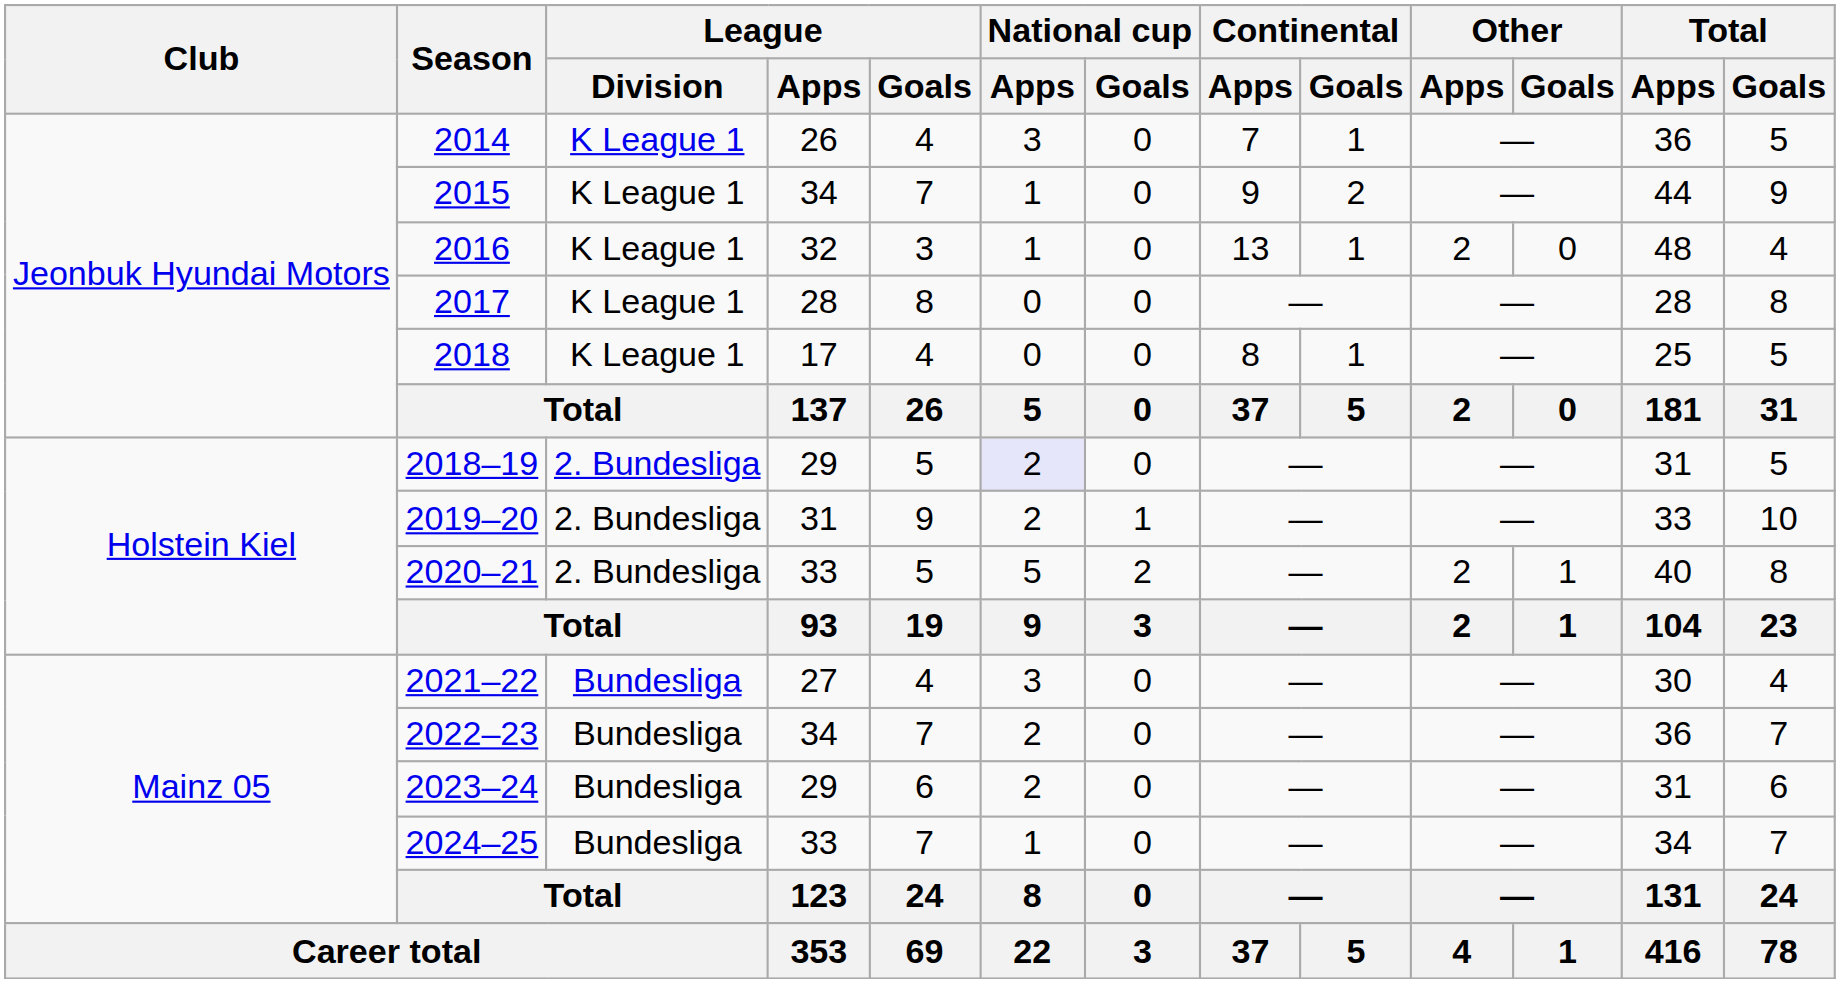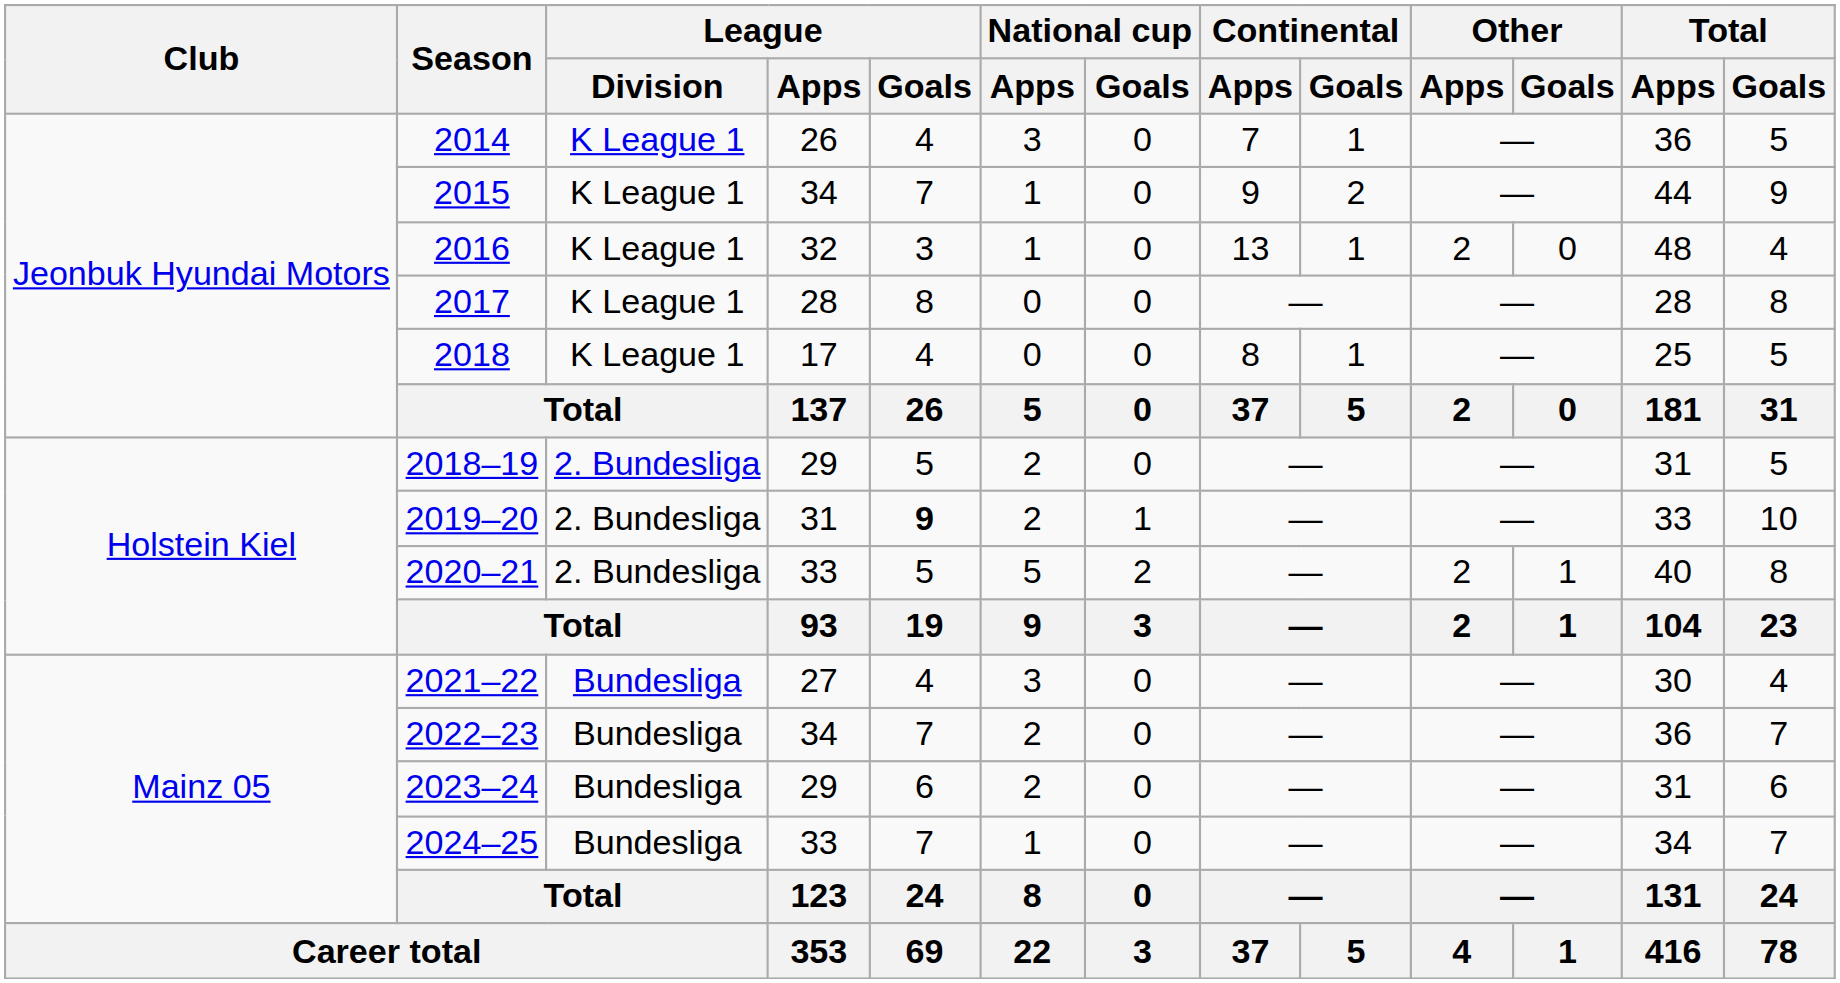(1032, 463) lavender background -> (1032, 463) no background
(925, 517) normal -> (925, 517) bold
